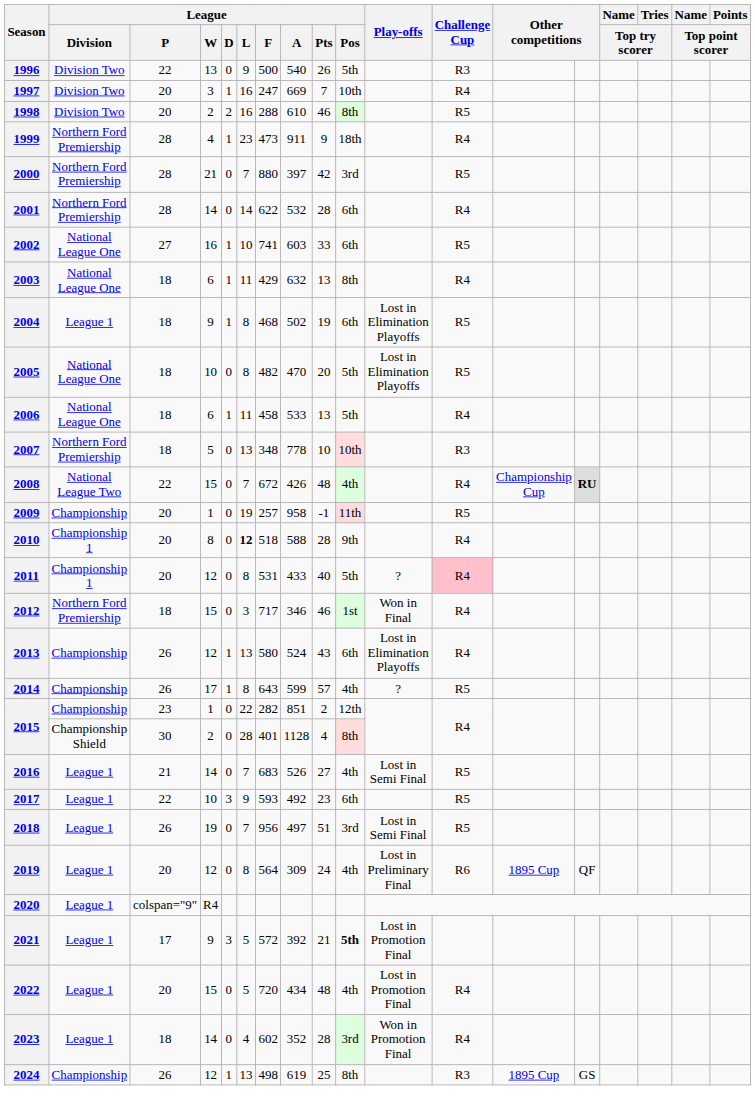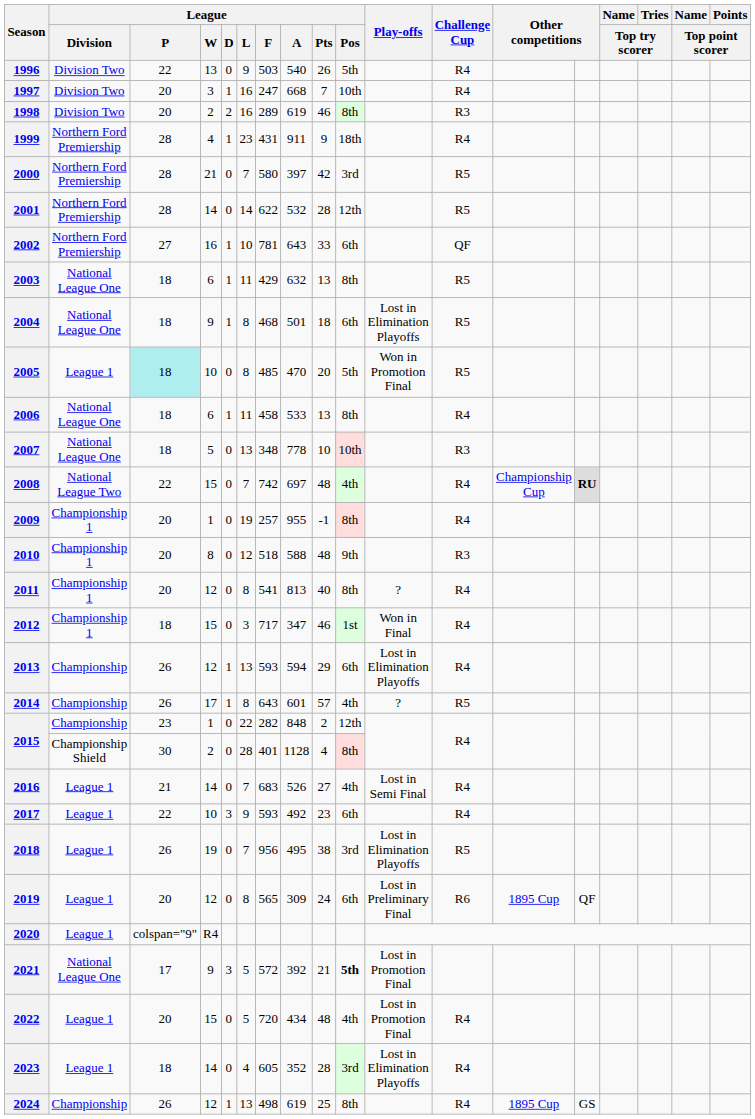(268, 70) 500 -> (268, 70) 503
(462, 70) R3 -> (462, 70) R4
(297, 91) 669 -> (297, 91) 668
(268, 111) 288 -> (268, 111) 289
(297, 111) 610 -> (297, 111) 619
(462, 111) R5 -> (462, 111) R3
(268, 139) 473 -> (268, 139) 431
(268, 174) 880 -> (268, 174) 580
(350, 209) 6th -> (350, 209) 12th
(462, 209) R4 -> (462, 209) R5
(89, 244) National League One -> (89, 244) Northern Ford Premiership
(268, 244) 741 -> (268, 244) 781
(297, 244) 603 -> (297, 244) 643
(462, 244) R5 -> (462, 244) QF
(462, 279) R4 -> (462, 279) R5
(89, 322) League 1 -> (89, 322) National League One
(297, 322) 502 -> (297, 322) 501
(324, 322) 19 -> (324, 322) 18
(89, 372) National League One -> (89, 372) League 1
(165, 372) no background -> (165, 372) paleturquoise background
(268, 372) 482 -> (268, 372) 485
(398, 372) Lost in Elimination Playoffs -> (398, 372) Won in Promotion Final
(350, 414) 5th -> (350, 414) 8th
(89, 449) Northern Ford Premiership -> (89, 449) National League One
(268, 484) 672 -> (268, 484) 742
(297, 484) 426 -> (297, 484) 697
(89, 512) Championship -> (89, 519) Championship 1
(297, 512) 958 -> (297, 519) 955
(350, 512) 11th -> (350, 519) 8th
(462, 512) R5 -> (462, 519) R4
(246, 540) bold -> (246, 555) normal
(324, 540) 28 -> (324, 555) 48
(462, 540) R4 -> (462, 555) R3
(268, 575) 531 -> (268, 590) 541
(297, 575) 433 -> (297, 590) 813
(350, 575) 5th -> (350, 590) 8th
(462, 575) pink background -> (462, 590) no background
(89, 610) Northern Ford Premiership -> (89, 625) Championship 1
(297, 610) 346 -> (297, 625) 347
(268, 653) 580 -> (268, 667) 593
(297, 653) 524 -> (297, 667) 594
(324, 653) 43 -> (324, 667) 29
(297, 688) 599 -> (297, 702) 601
(297, 708) 851 -> (297, 723) 848
(462, 771) R5 -> (462, 786) R4
(462, 799) R5 -> (462, 814) R4
(297, 827) 497 -> (297, 849) 495
(324, 827) 51 -> (324, 849) 38
(398, 827) Lost in Semi Final -> (398, 849) Lost in Elimination Playoffs
(268, 869) 564 -> (268, 899) 565
(350, 869) 4th -> (350, 899) 6th
(89, 940) League 1 -> (89, 969) National League One
(268, 1039) 602 -> (268, 1068) 605
(398, 1039) Won in Promotion Final -> (398, 1068) Lost in Elimination Playoffs
(462, 1074) R3 -> (462, 1103) R4
